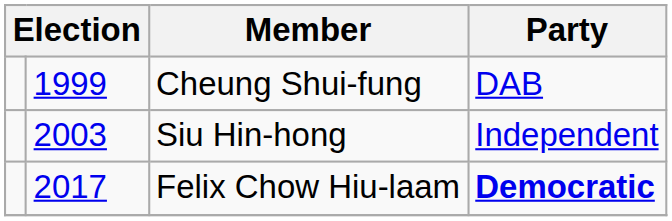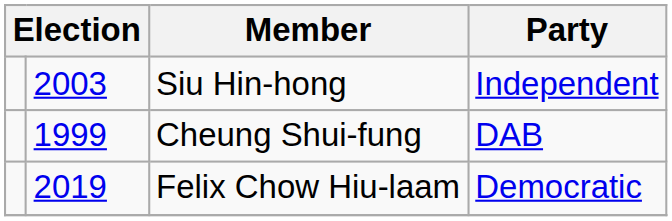rows swapped: (289, 82) <-> (251, 135)
(70, 187) 2017 -> (70, 187) 2019
(565, 187) bold -> (559, 187) normal
